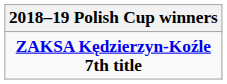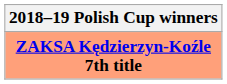(113, 55) no background -> (113, 55) lightsalmon background
